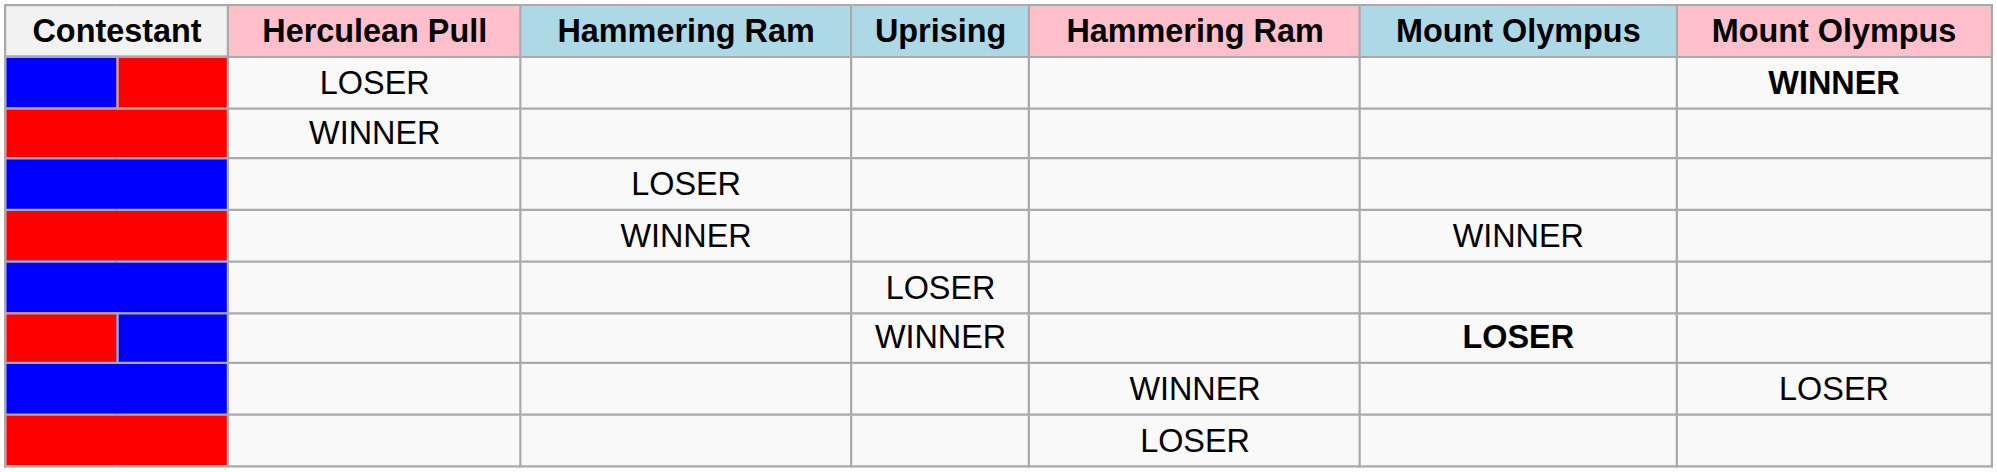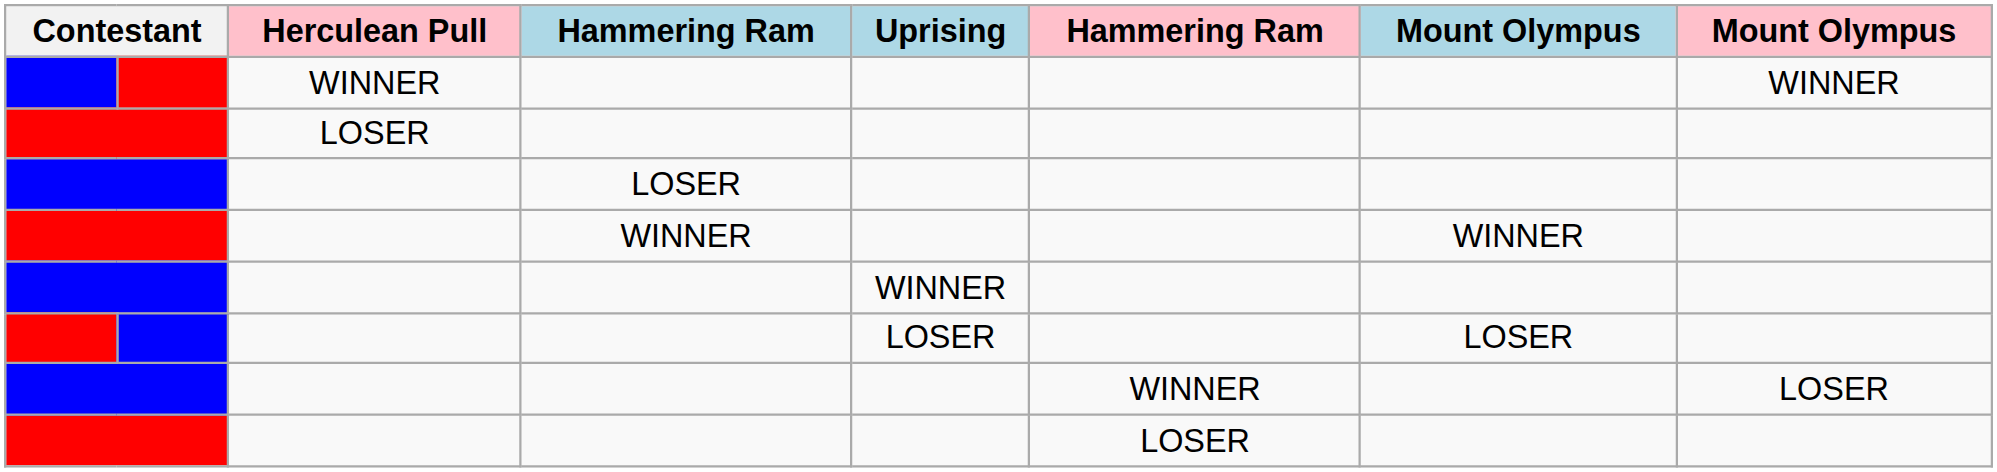(375, 82) LOSER -> (375, 82) WINNER
(1834, 82) bold -> (1834, 82) normal
(375, 133) WINNER -> (375, 133) LOSER
(941, 287) LOSER -> (941, 287) WINNER
(941, 338) WINNER -> (941, 338) LOSER
(1518, 338) bold -> (1518, 338) normal
